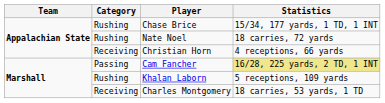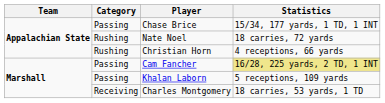(111, 25) Rushing -> (111, 25) Passing
(116, 51) Receiving -> (111, 51) Rushing
(111, 78) Rushing -> (111, 78) Passing
